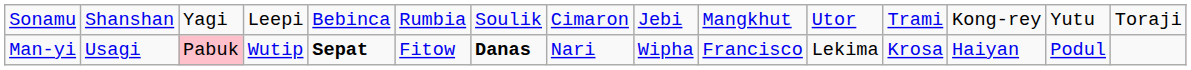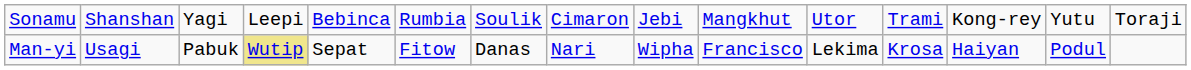(211, 50) pink background -> (211, 50) no background
(276, 50) no background -> (276, 50) khaki background
(340, 50) bold -> (340, 50) normal
(503, 50) bold -> (503, 50) normal
